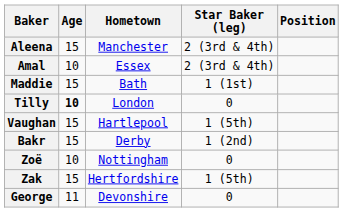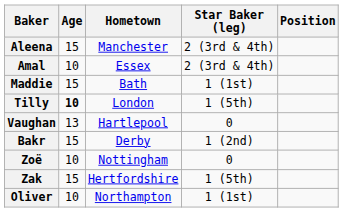(229, 103) 0 -> (229, 103) 1 (5th)
(72, 122) 15 -> (72, 122) 13
(229, 122) 1 (5th) -> (229, 122) 0
- row: (32, 198)
+ row: (32, 198)
